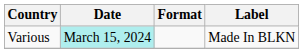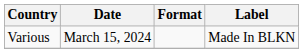(107, 37) paleturquoise background -> (107, 37) no background
